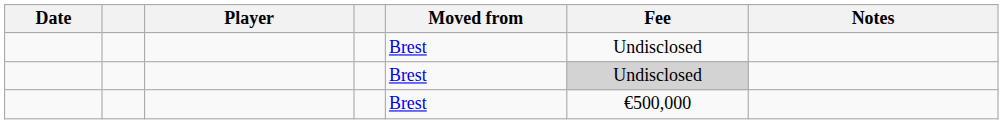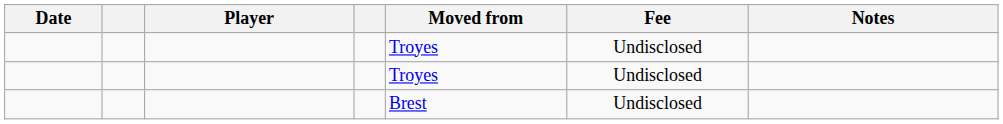(408, 47) Brest -> (414, 47) Troyes
(408, 75) Brest -> (414, 75) Troyes
(658, 75) lightgrey background -> (658, 75) no background
(658, 103) €500,000 -> (658, 103) Undisclosed
